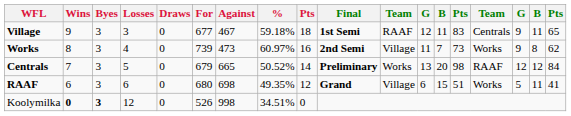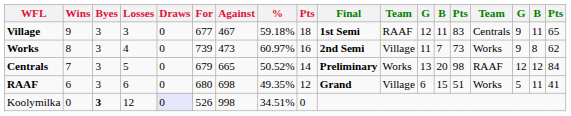(68, 102) bold -> (68, 102) normal
(162, 102) no background -> (162, 102) lavender background
